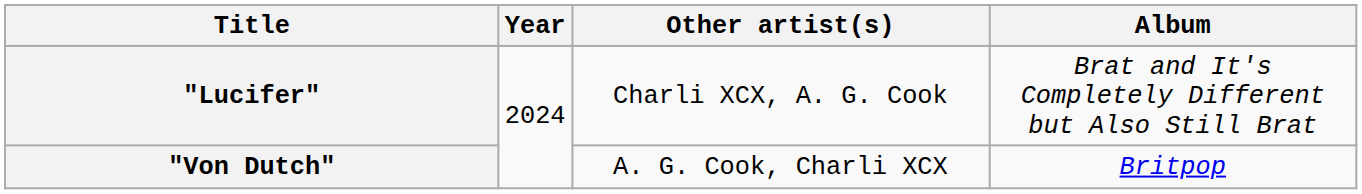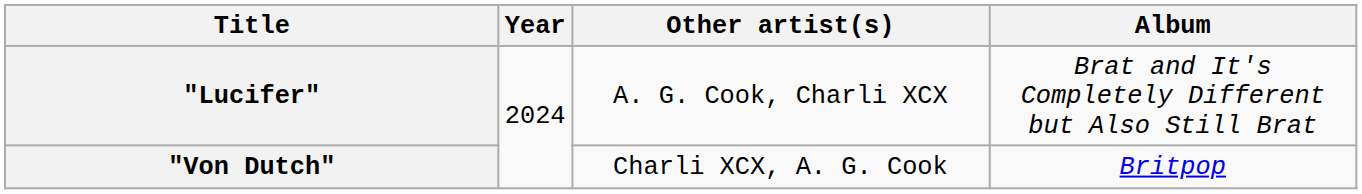(780, 96) Charli XCX, A. G. Cook -> (780, 96) A. G. Cook, Charli XCX
(780, 167) A. G. Cook, Charli XCX -> (780, 167) Charli XCX, A. G. Cook
